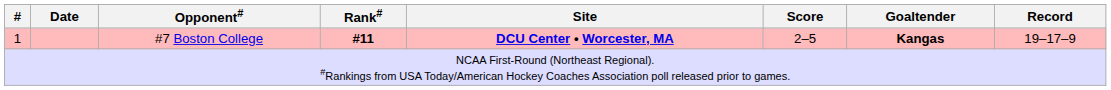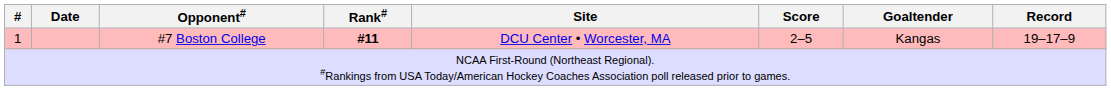(585, 39) bold -> (585, 39) normal
(920, 39) bold -> (918, 39) normal
